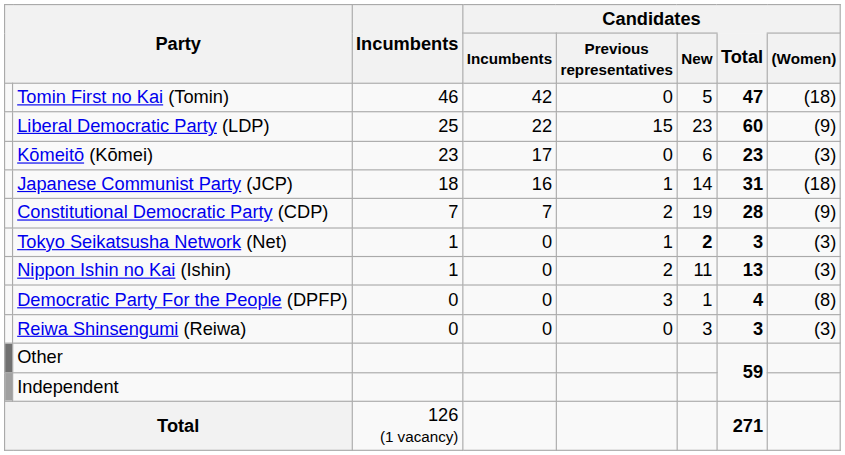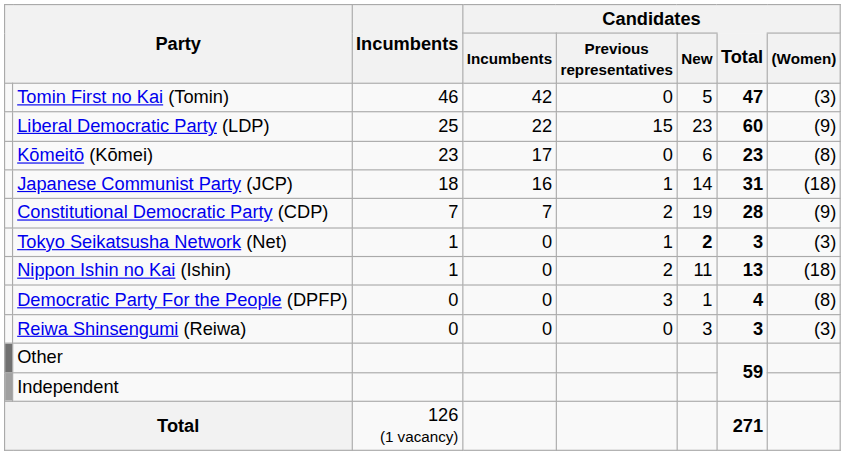(820, 97) (18) -> (825, 97) (3)
(825, 155) (3) -> (825, 155) (8)
(825, 270) (3) -> (820, 270) (18)
